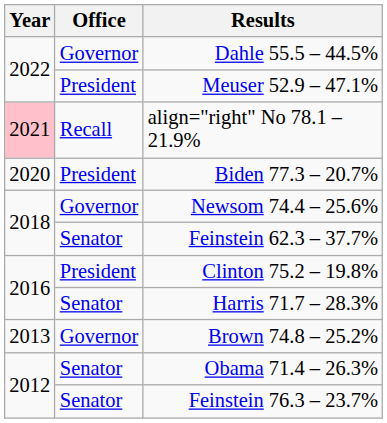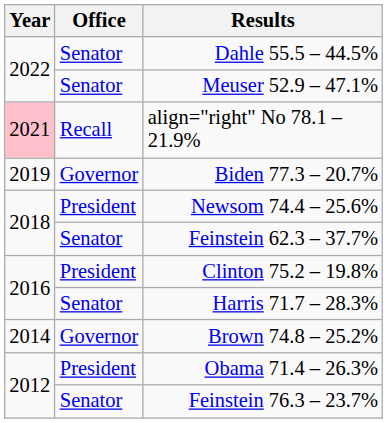(99, 53) Governor -> (91, 53) Senator
(98, 85) President -> (91, 85) Senator
(30, 173) 2020 -> (30, 173) 2019
(98, 173) President -> (99, 173) Governor
(99, 206) Governor -> (98, 206) President
(30, 336) 2013 -> (30, 336) 2014
(91, 368) Senator -> (98, 368) President
